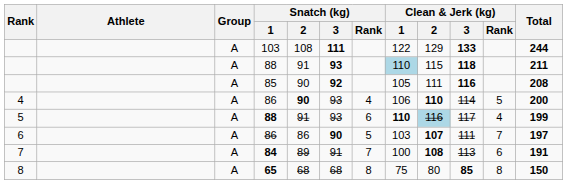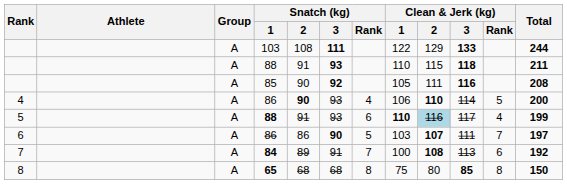(401, 65) lightblue background -> (401, 65) no background
(539, 153) 191 -> (539, 153) 192
